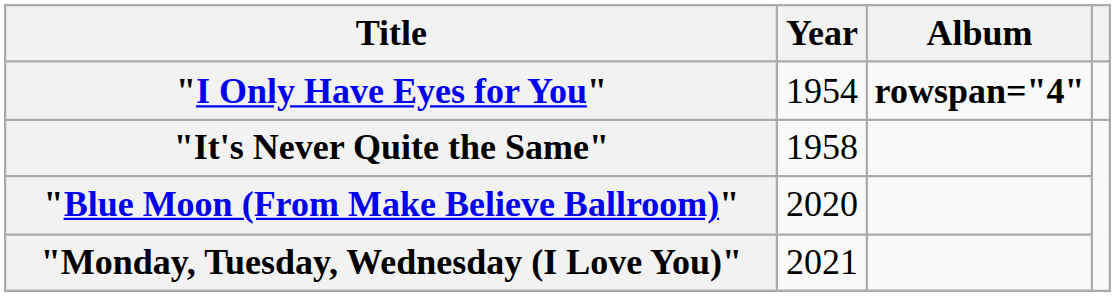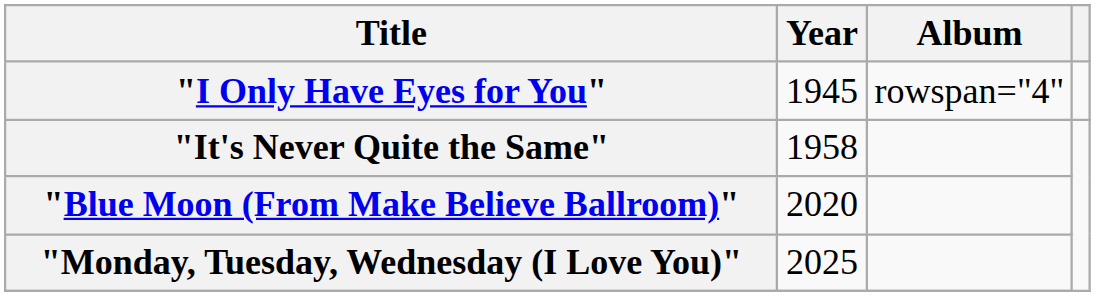(822, 90) 1954 -> (822, 90) 1945
(980, 90) bold -> (969, 90) normal
(822, 261) 2021 -> (822, 261) 2025
